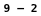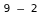(21, 8) bold -> (21, 8) normal
